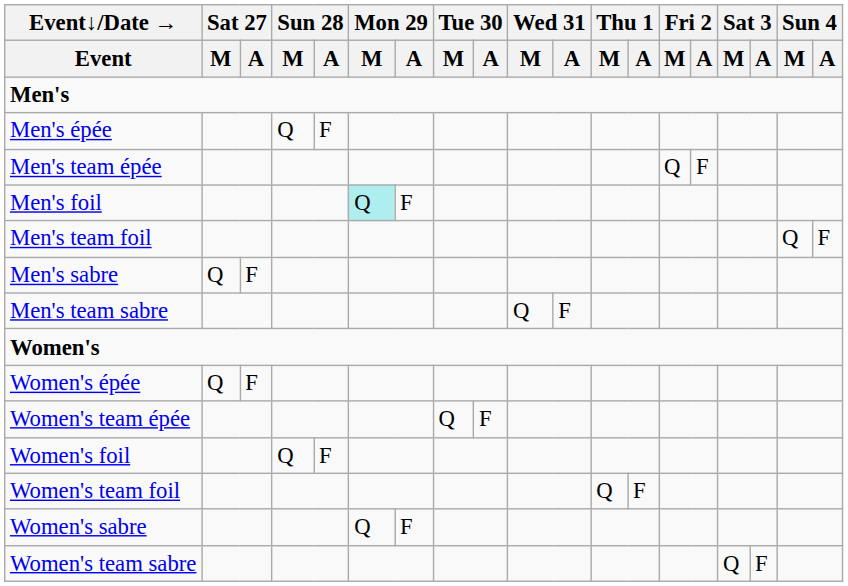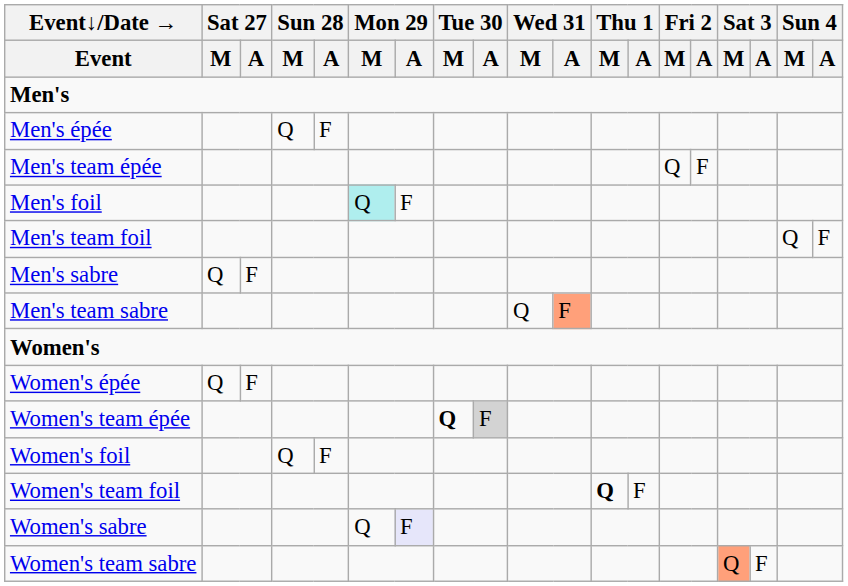(565, 310) no background -> (565, 310) lightsalmon background
(447, 418) normal -> (447, 418) bold
(485, 418) no background -> (485, 418) lightgrey background
(604, 490) normal -> (605, 490) bold
(406, 526) no background -> (406, 526) lavender background
(731, 563) no background -> (731, 563) lightsalmon background
